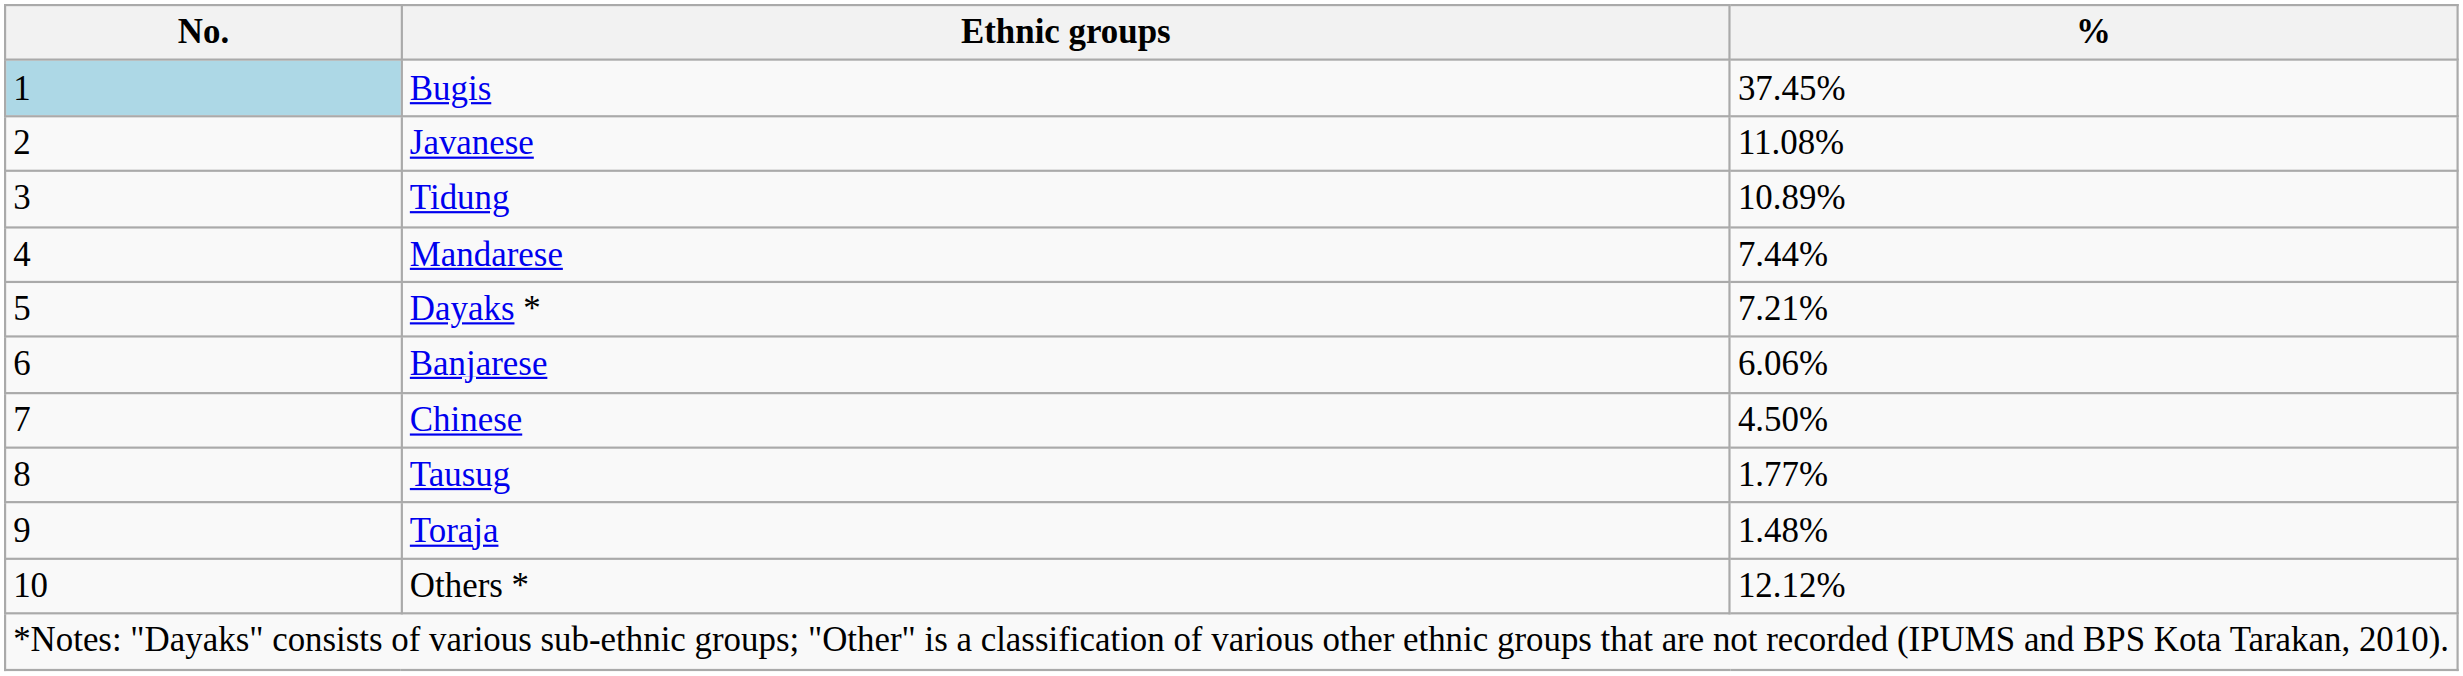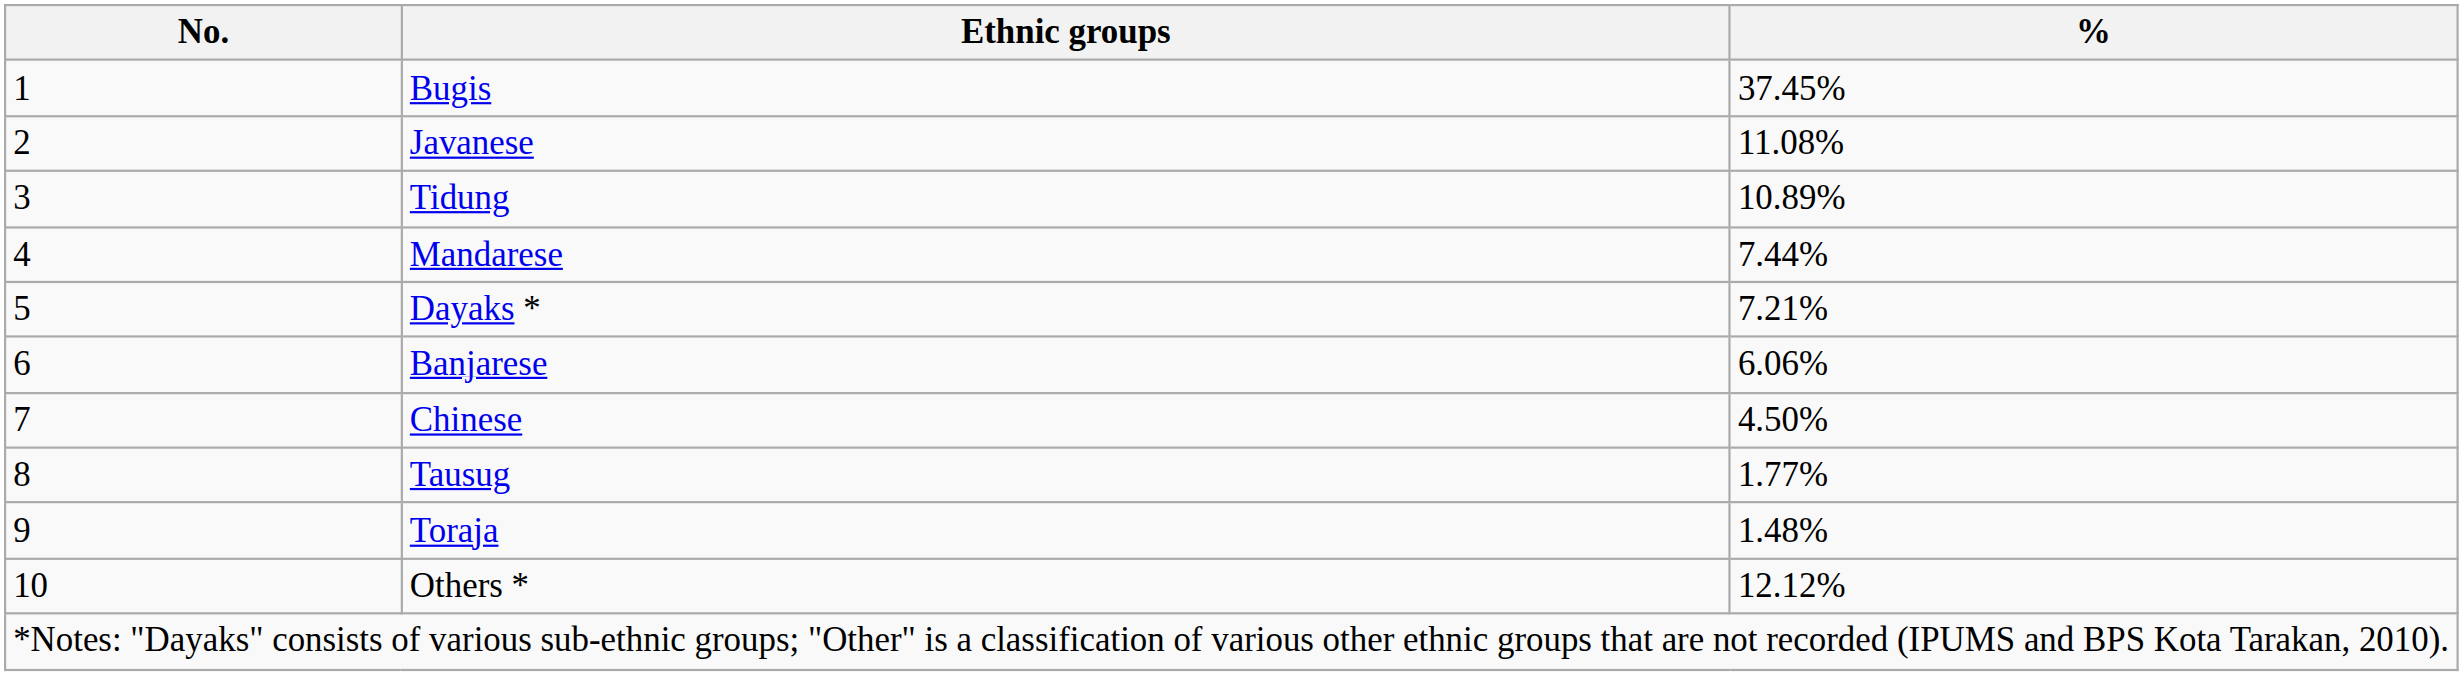(22, 87) lightblue background -> (22, 87) no background
